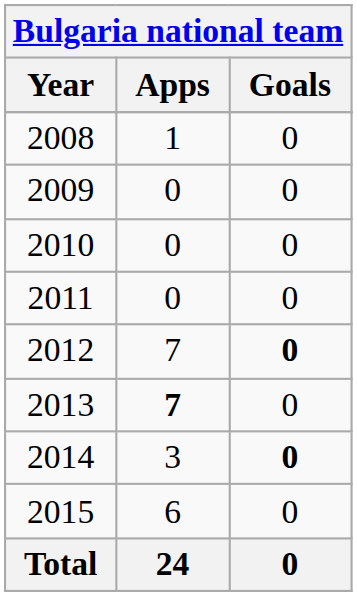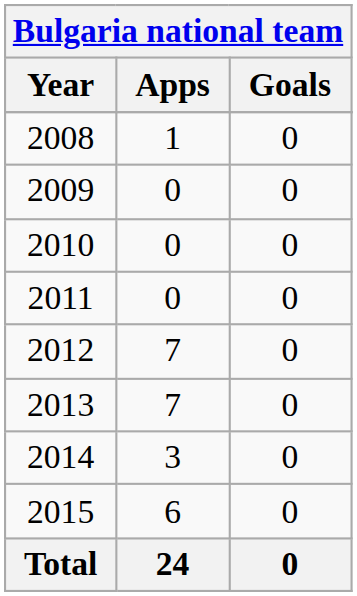(290, 350) bold -> (290, 350) normal
(173, 404) bold -> (173, 404) normal
(290, 457) bold -> (290, 457) normal
